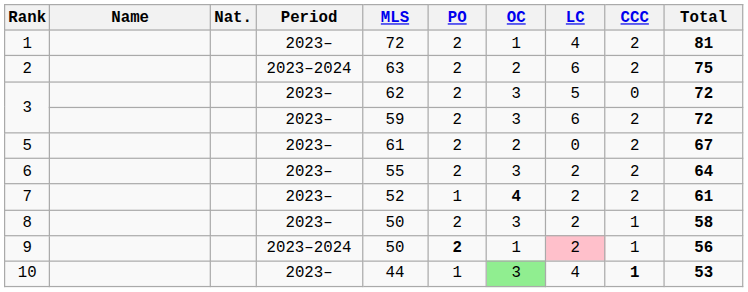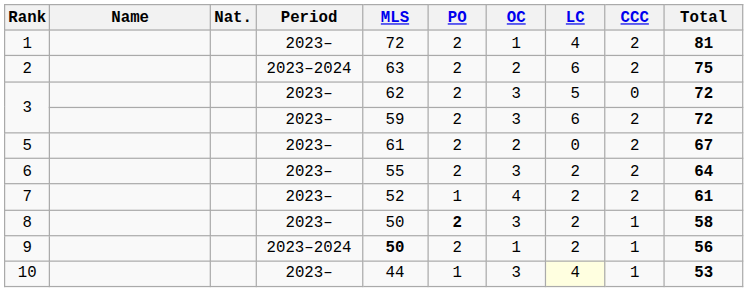(516, 197) bold -> (516, 197) normal
(457, 223) normal -> (457, 223) bold
(395, 248) normal -> (395, 248) bold
(457, 248) bold -> (457, 248) normal
(575, 248) pink background -> (575, 248) no background
(516, 274) lightgreen background -> (516, 274) no background
(575, 274) no background -> (575, 274) lightyellow background
(635, 274) bold -> (635, 274) normal
